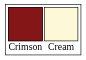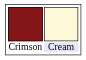(61, 47) no background -> (61, 47) lavender background
